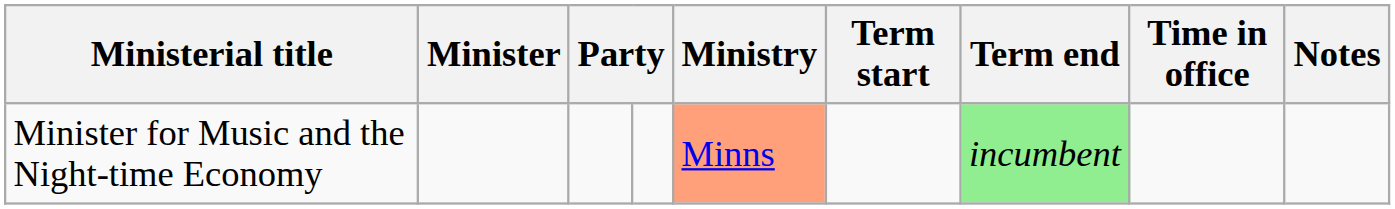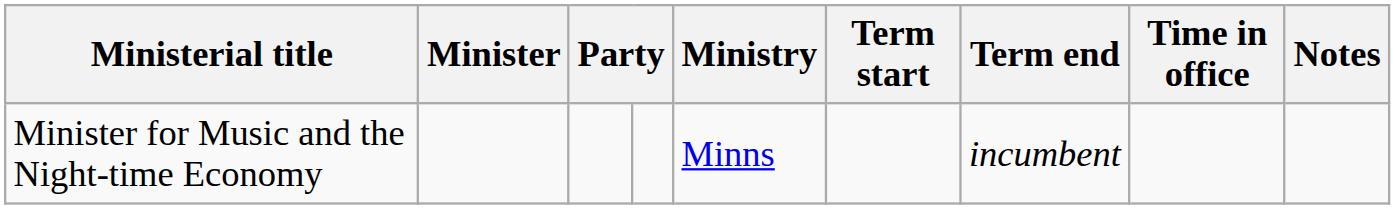(728, 152) lightsalmon background -> (728, 152) no background
(1045, 152) lightgreen background -> (1045, 152) no background
